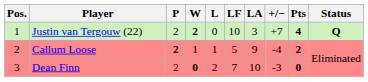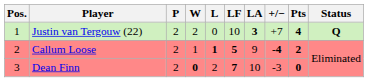(195, 31) bold -> (195, 31) normal
(255, 31) normal -> (255, 31) bold
(176, 49) bold -> (176, 49) normal
(215, 49) normal -> (215, 49) bold
(234, 49) normal -> (234, 49) bold
(277, 49) normal -> (277, 49) bold
(234, 67) normal -> (234, 67) bold
